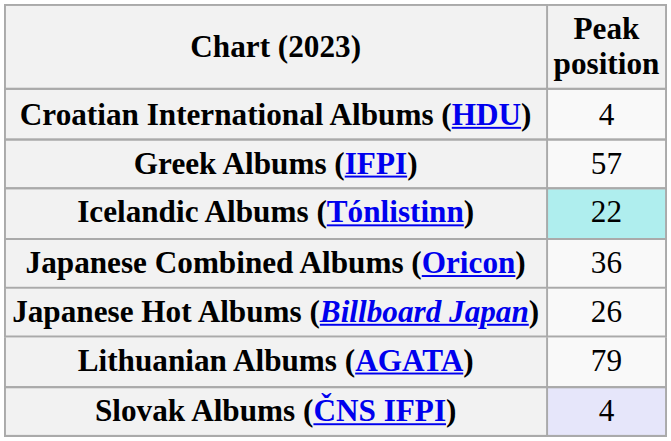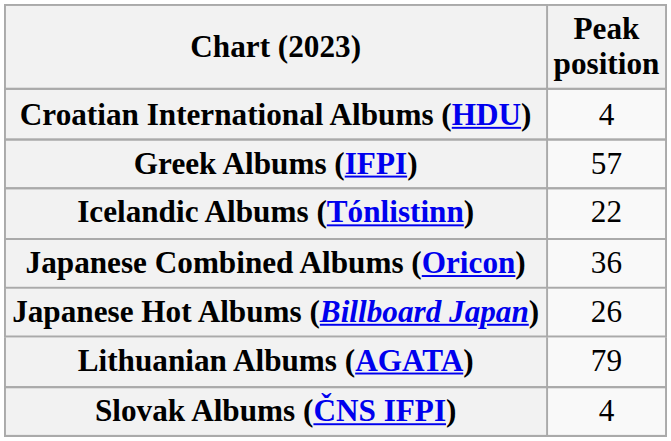(606, 212) paleturquoise background -> (606, 212) no background
(606, 410) lavender background -> (606, 410) no background
